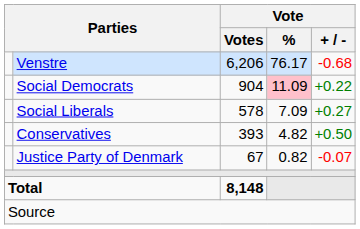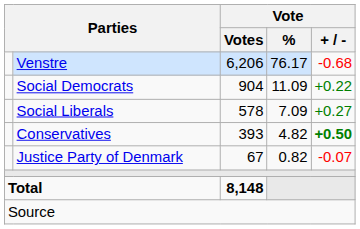(289, 87) pink background -> (289, 87) no background
(333, 134) normal -> (333, 134) bold
